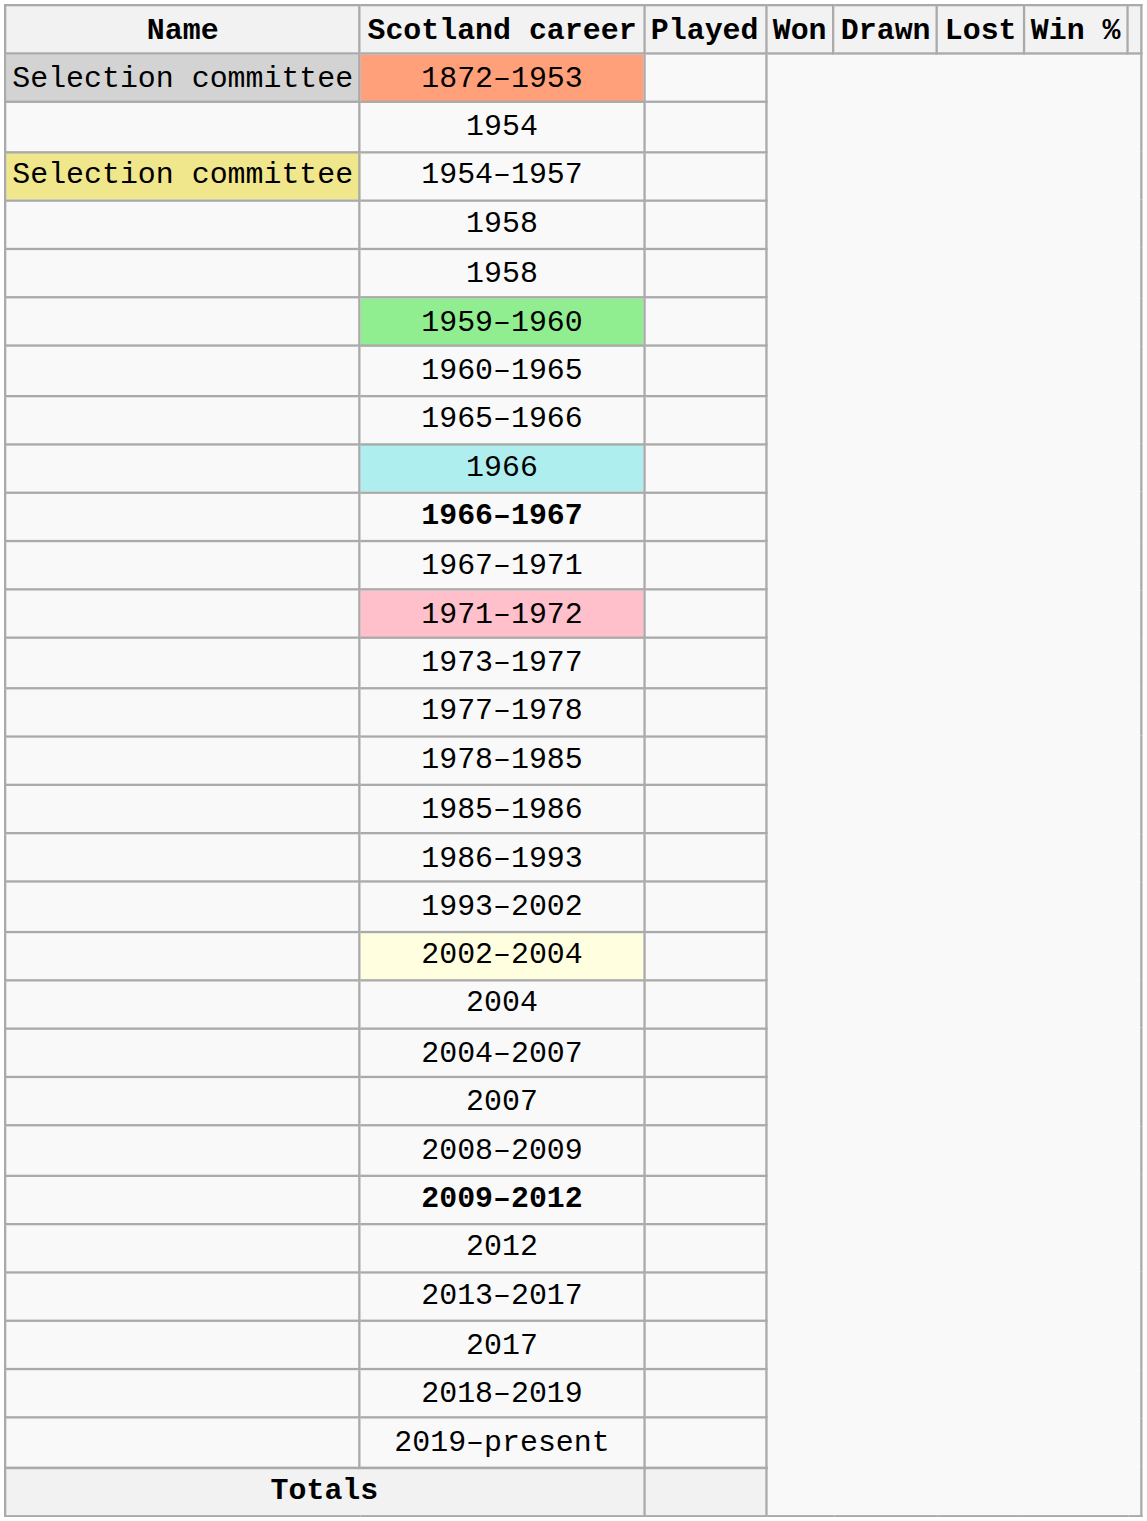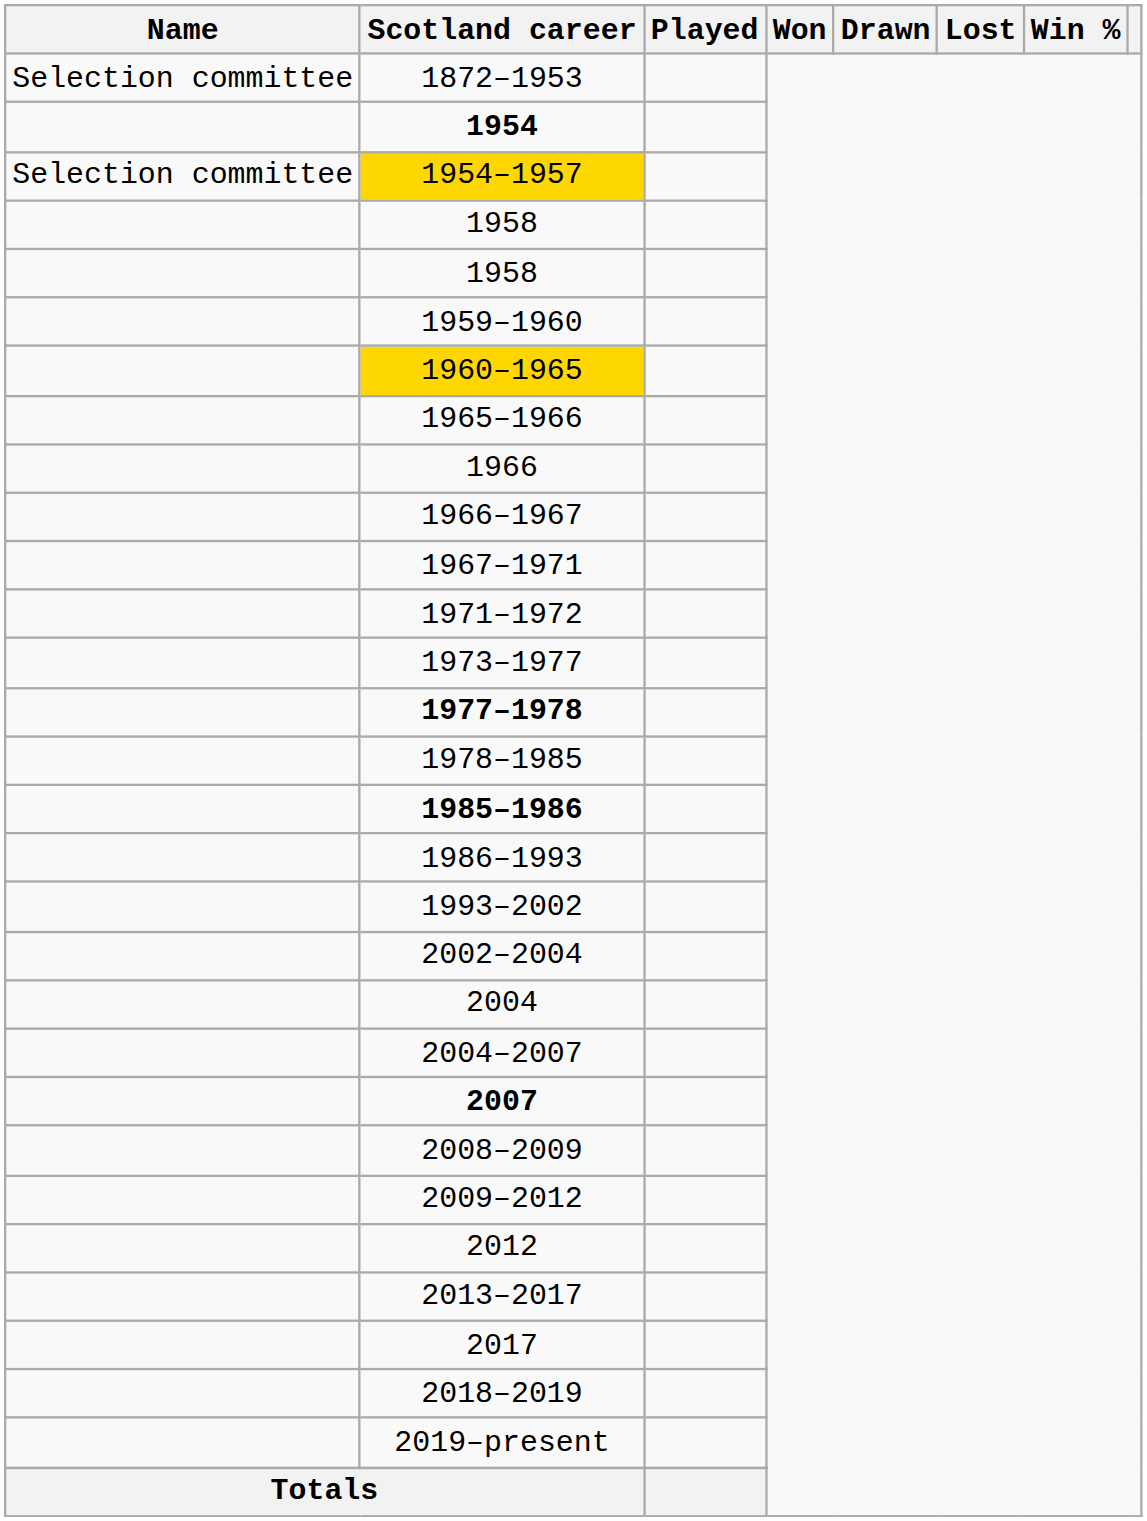(183, 78) lightgrey background -> (183, 78) no background
(502, 78) lightsalmon background -> (502, 78) no background
(502, 127) normal -> (502, 127) bold
(183, 176) khaki background -> (183, 176) no background
(502, 176) no background -> (502, 176) gold background
(502, 322) lightgreen background -> (502, 322) no background
(502, 371) no background -> (502, 371) gold background
(502, 468) paleturquoise background -> (502, 468) no background
(502, 517) bold -> (502, 517) normal
(502, 614) pink background -> (502, 614) no background
(502, 712) normal -> (502, 712) bold
(502, 809) normal -> (502, 809) bold
(502, 955) lightyellow background -> (502, 955) no background
(502, 1102) normal -> (502, 1102) bold
(502, 1199) bold -> (502, 1199) normal
